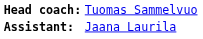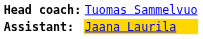(131, 27) no background -> (131, 27) gold background
